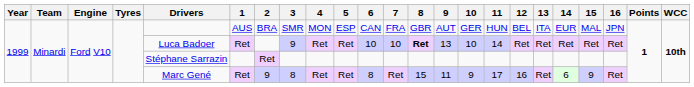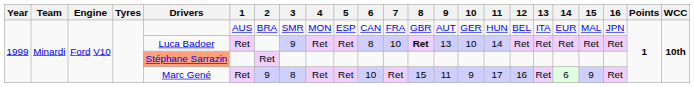(371, 44) 10 -> (371, 44) 8
(186, 59) no background -> (186, 59) lightsalmon background
(371, 75) 8 -> (371, 75) 10
